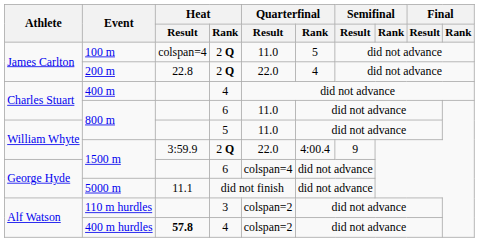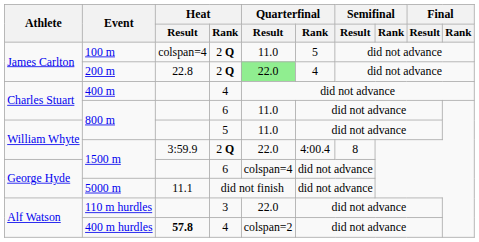(268, 72) no background -> (268, 72) lightgreen background
(355, 149) 9 -> (355, 149) 8
(268, 208) colspan=2 -> (268, 208) 22.0
